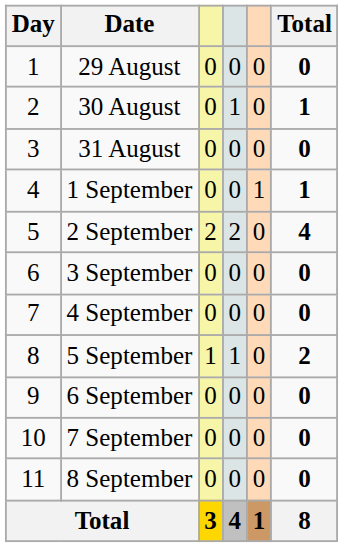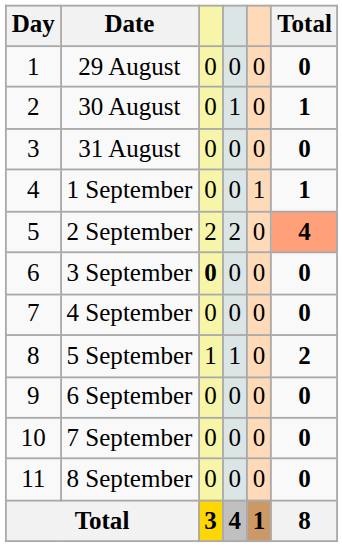(305, 231) no background -> (305, 231) lightsalmon background
(210, 272) normal -> (210, 272) bold
